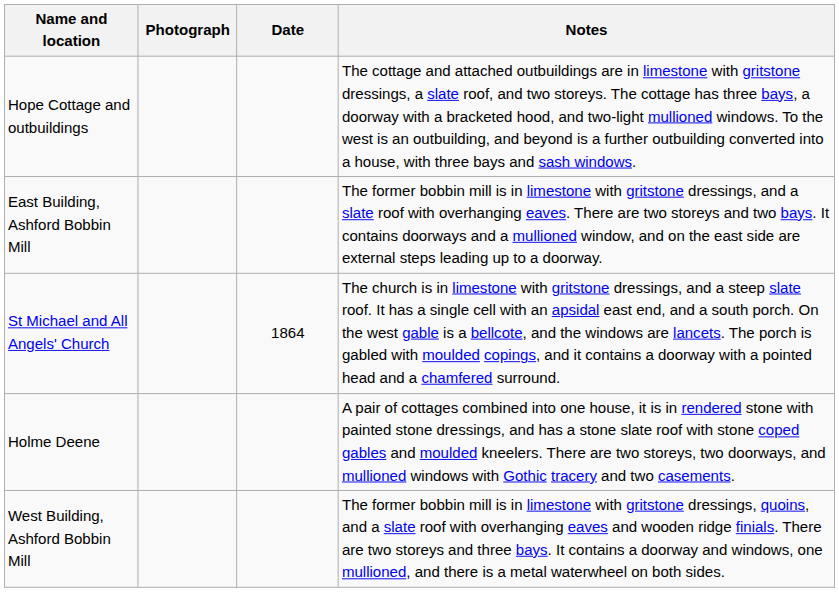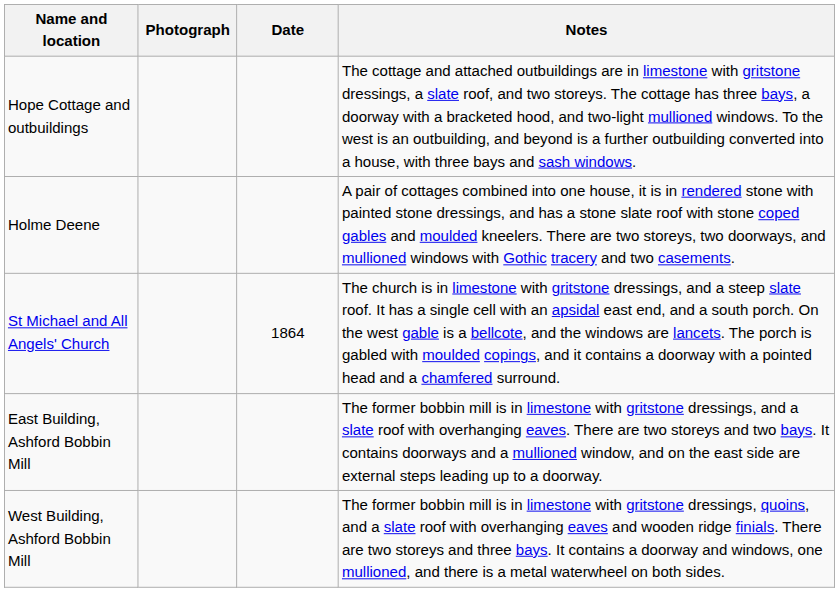rows swapped: (54, 441) <-> (59, 224)
